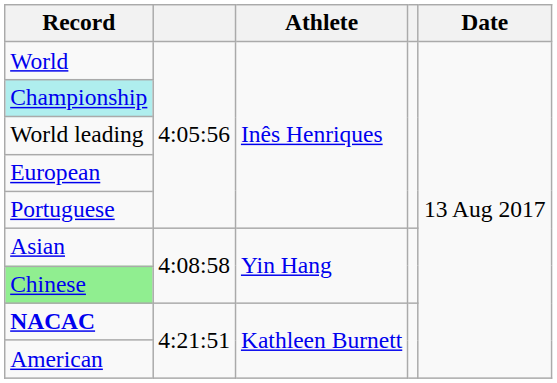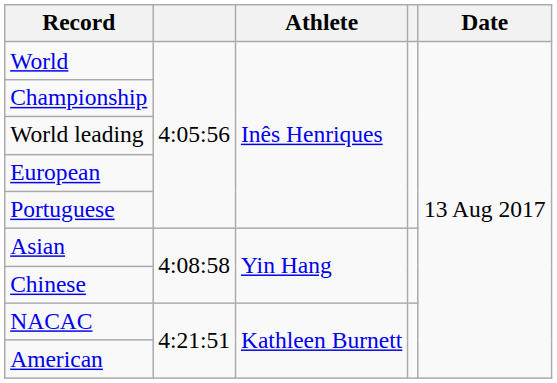(79, 97) paleturquoise background -> (79, 97) no background
(48, 284) lightgreen background -> (48, 284) no background
(53, 321) bold -> (51, 321) normal
